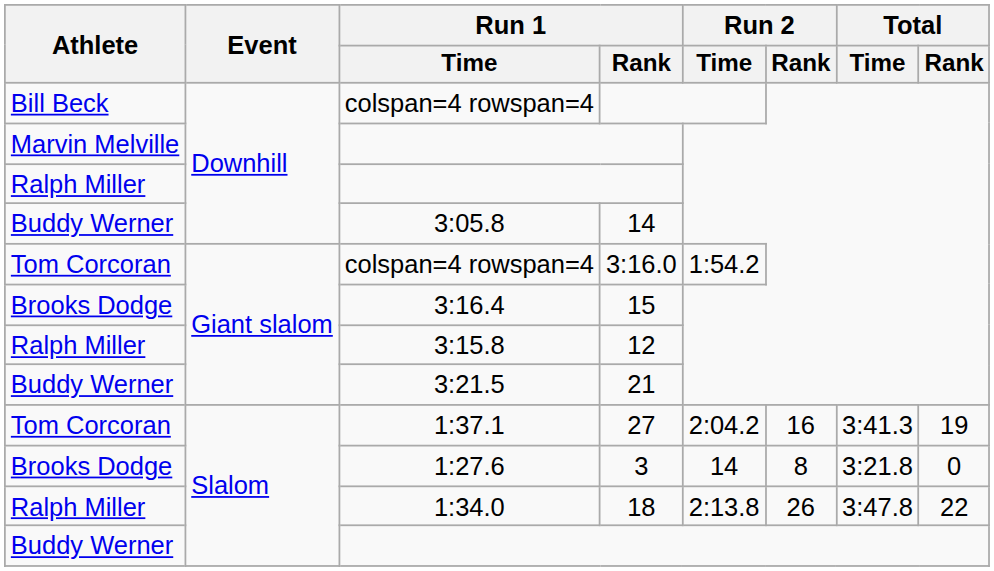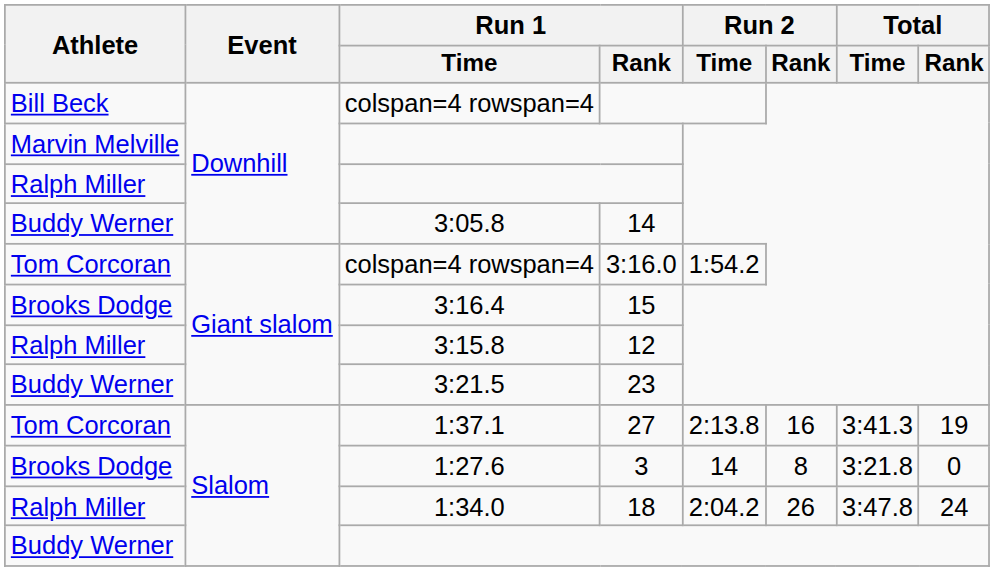(641, 386) 21 -> (641, 386) 23
(724, 426) 2:04.2 -> (724, 426) 2:13.8
(724, 506) 2:13.8 -> (724, 506) 2:04.2
(954, 506) 22 -> (954, 506) 24
